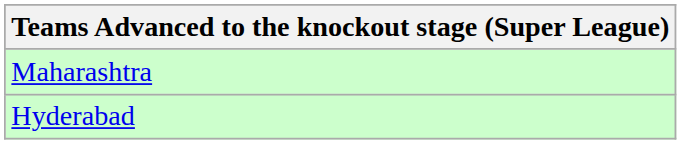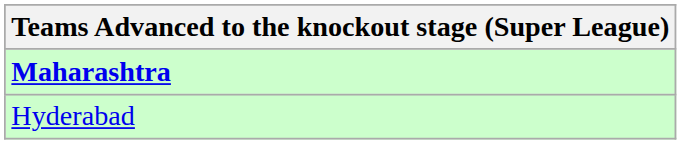(82, 71) normal -> (91, 71) bold
